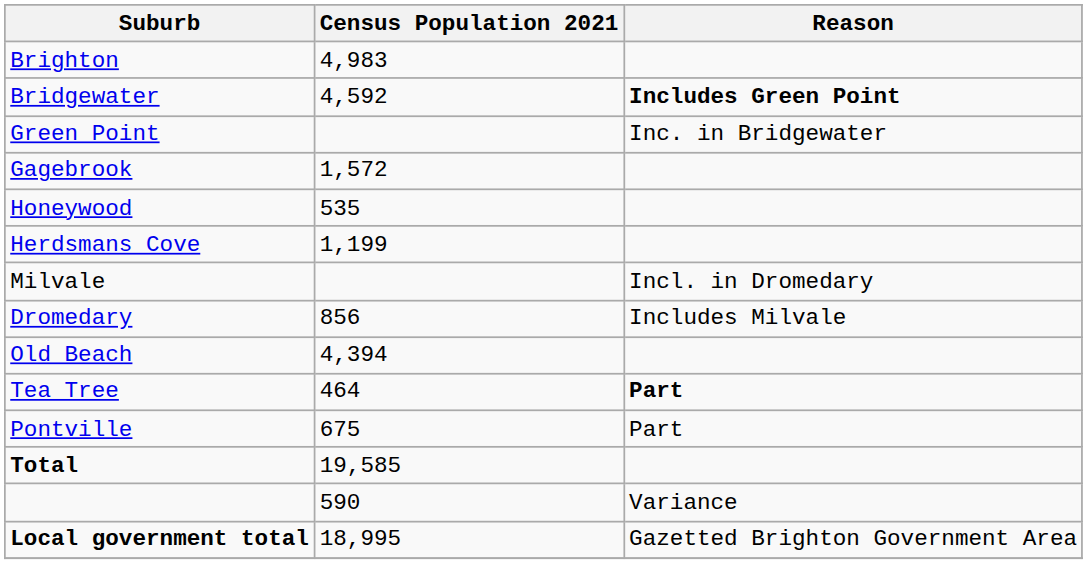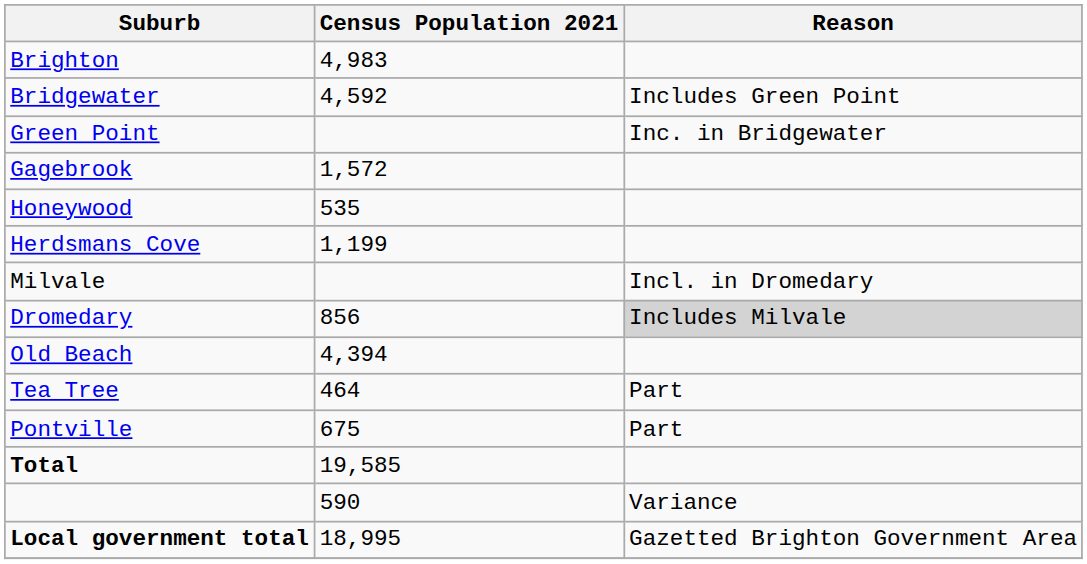(765, 97) bold -> (765, 97) normal
(738, 318) no background -> (738, 318) lightgrey background
(656, 392) bold -> (656, 392) normal
